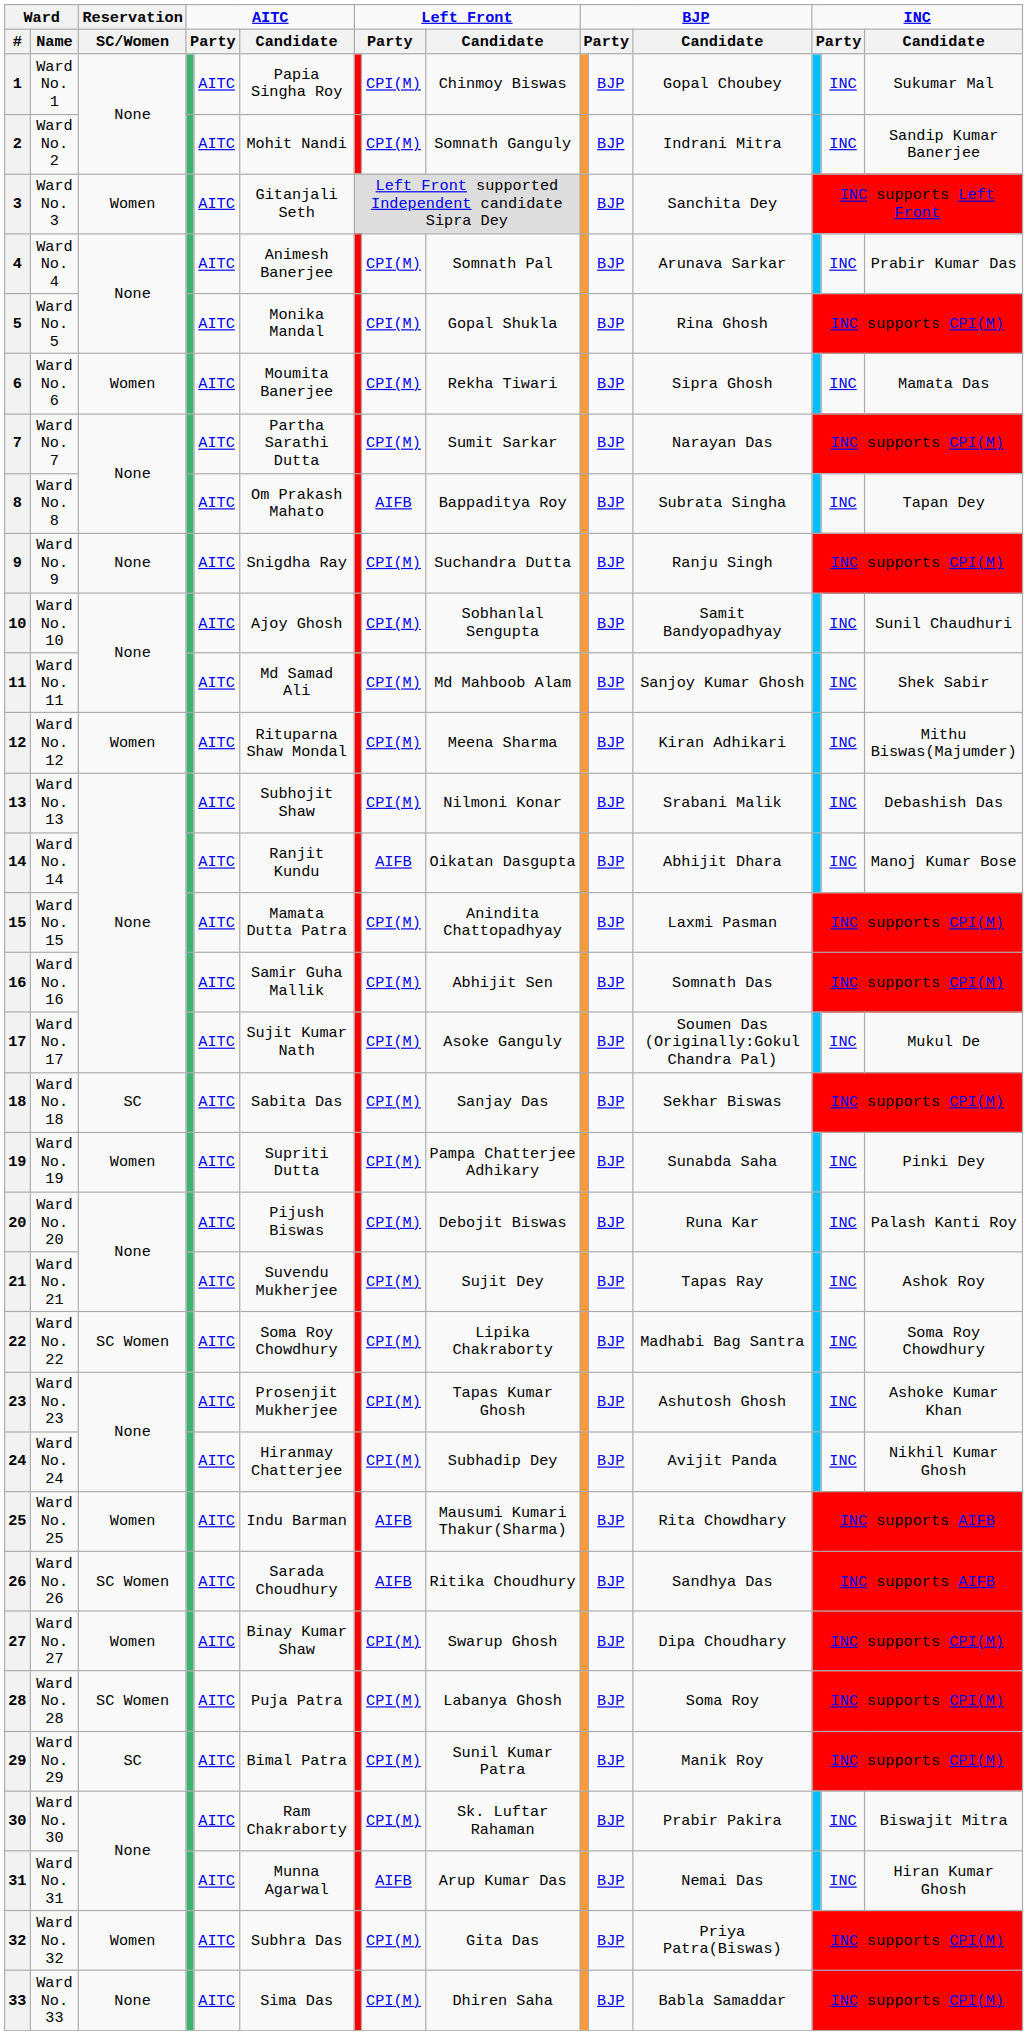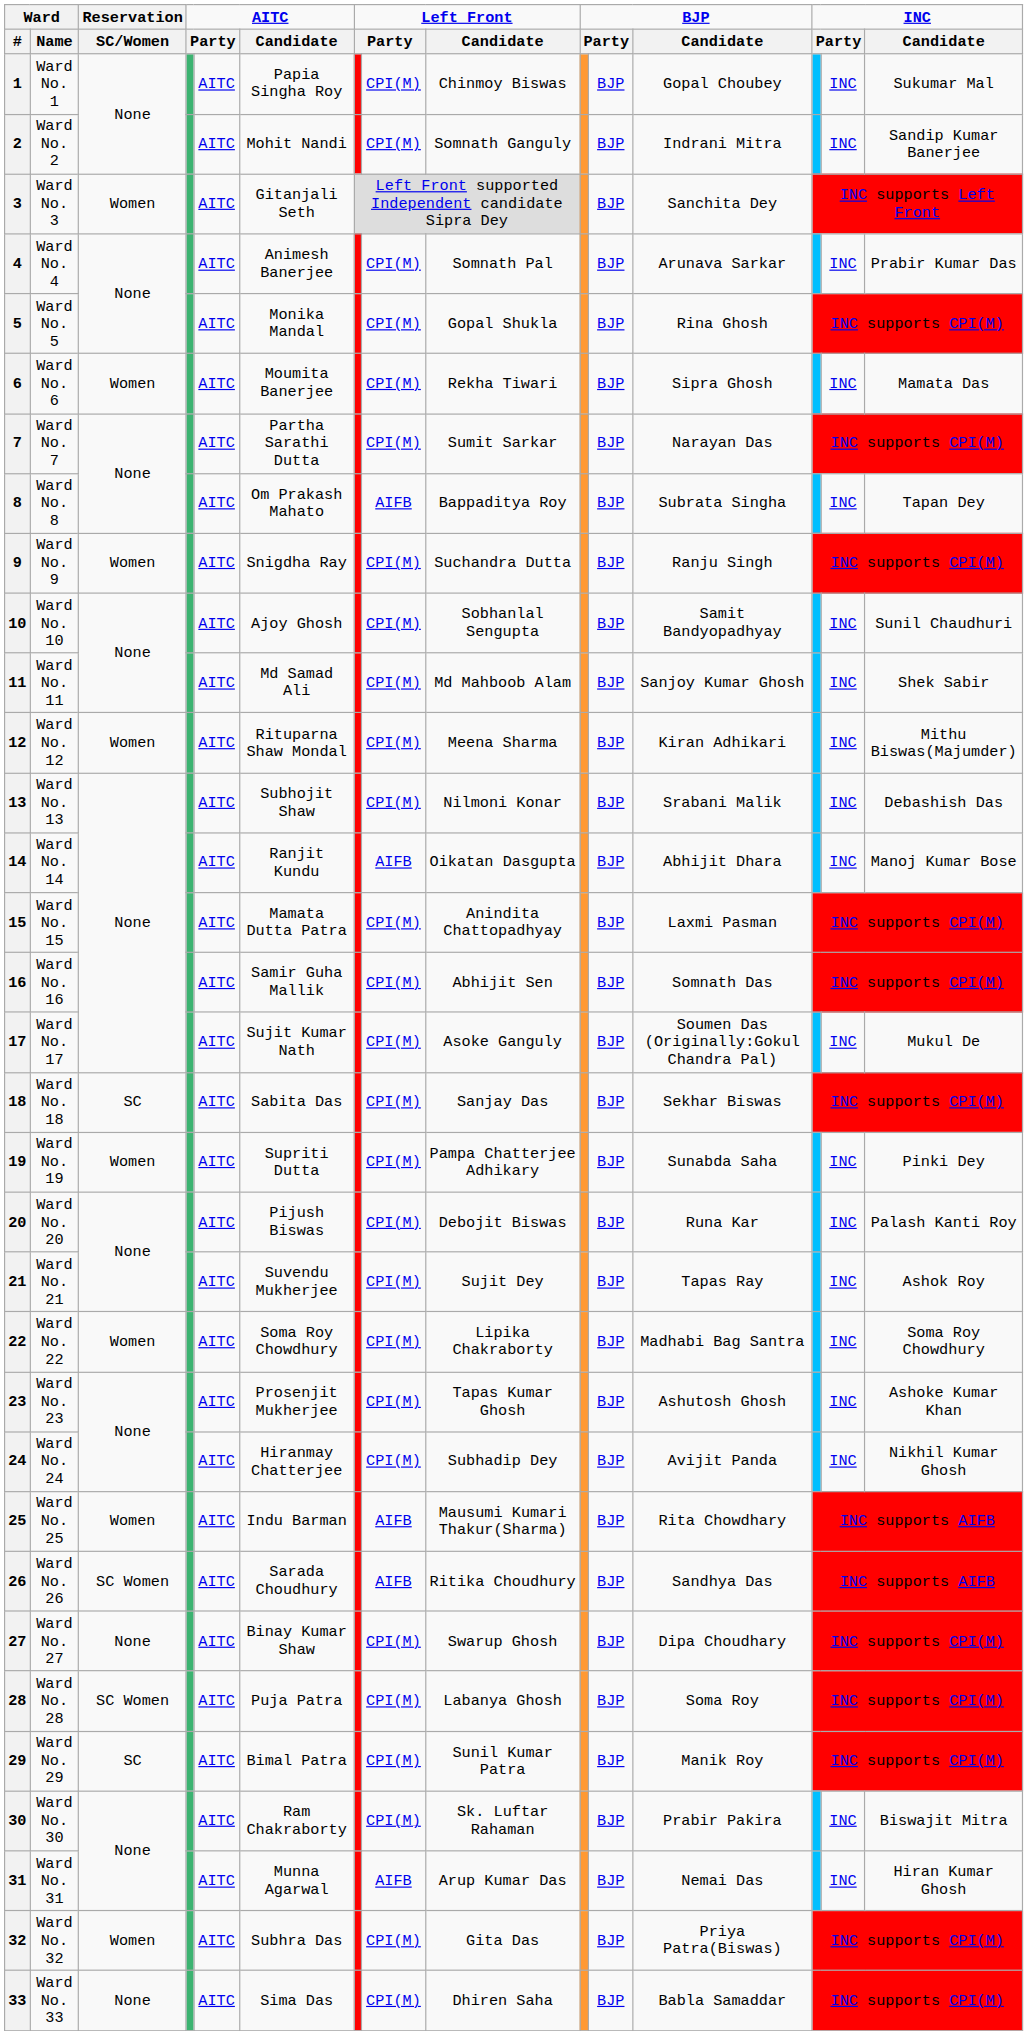(133, 563) None -> (133, 563) Women
(133, 1342) SC Women -> (133, 1342) Women
(133, 1641) Women -> (133, 1641) None
